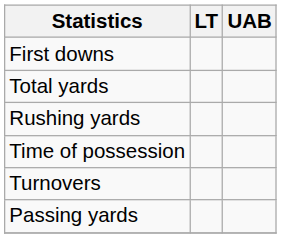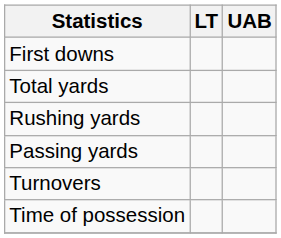rows swapped: (74, 216) <-> (97, 151)
